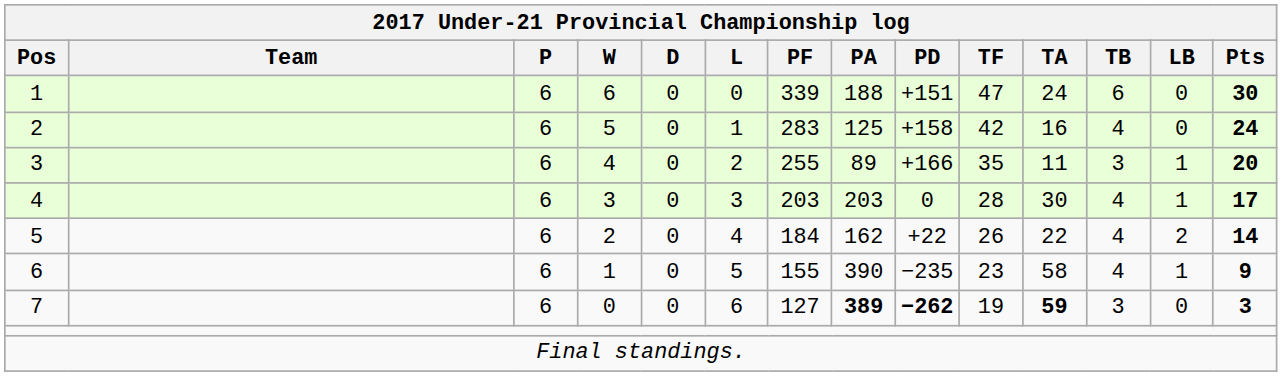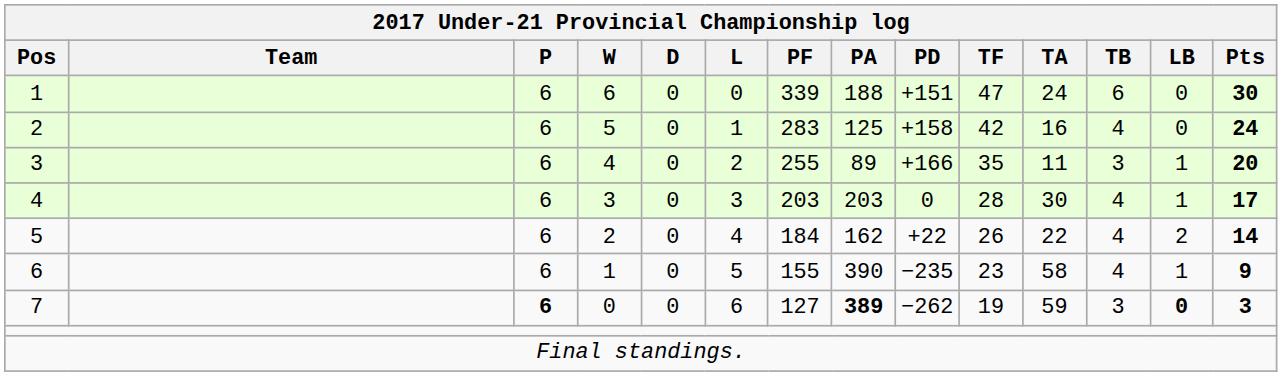(546, 307) normal -> (546, 307) bold
(927, 307) bold -> (927, 307) normal
(1054, 307) bold -> (1054, 307) normal
(1182, 307) normal -> (1182, 307) bold
